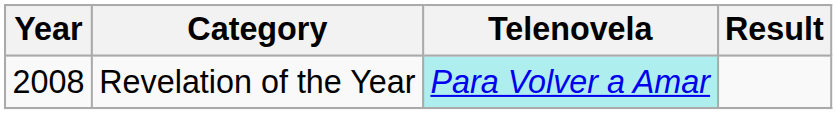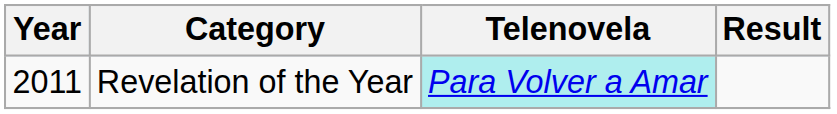(48, 81) 2008 -> (47, 81) 2011
